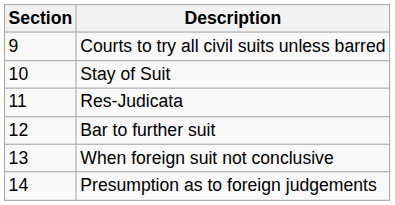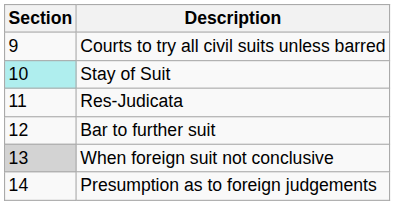(18, 74) no background -> (18, 74) paleturquoise background
(18, 158) no background -> (18, 158) lightgrey background
